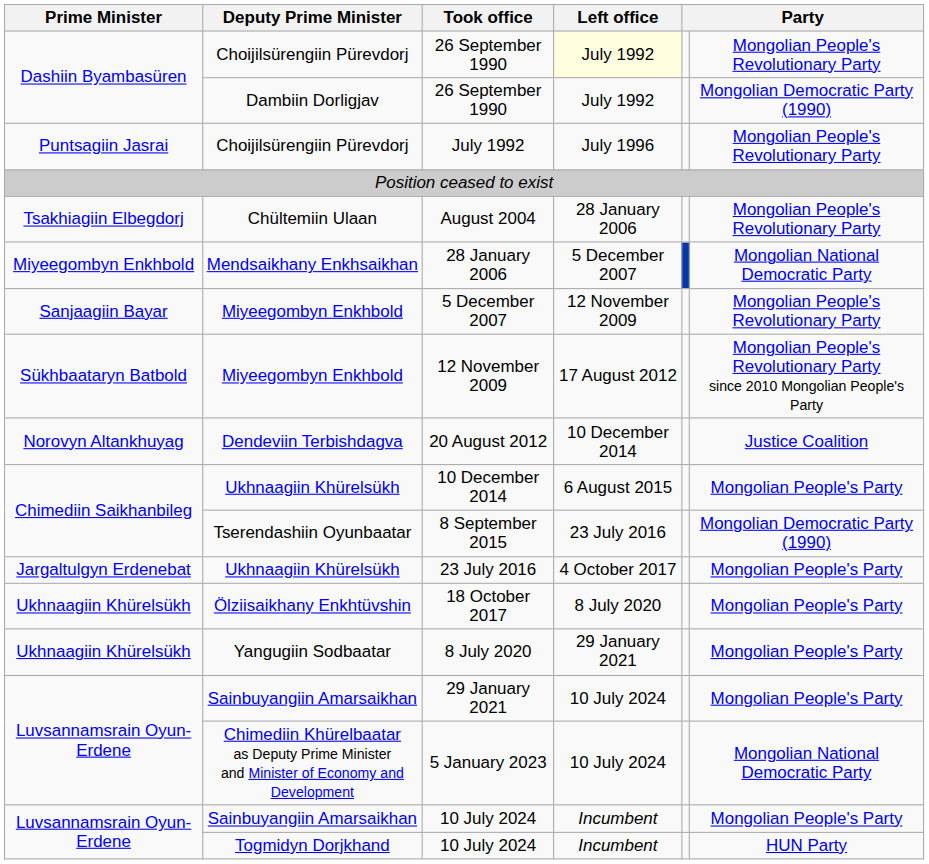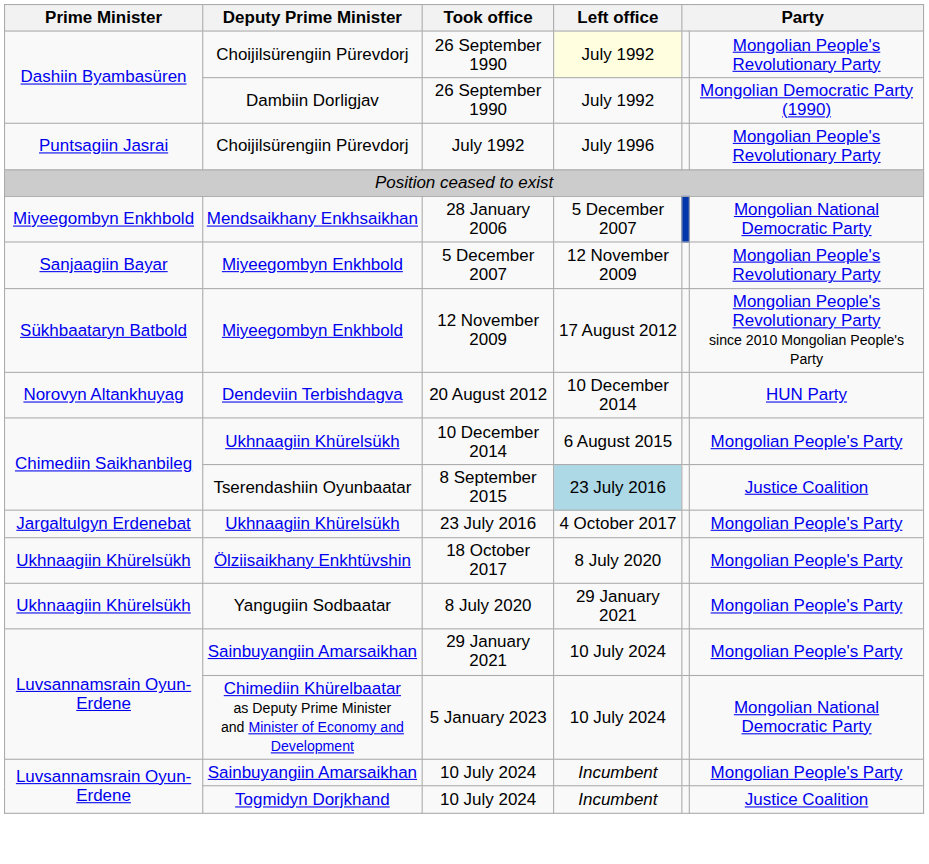- row: (312, 219)
(807, 441) Justice Coalition -> (807, 395) HUN Party
(618, 533) no background -> (618, 487) lightblue background
(807, 533) Mongolian Democratic Party (1990) -> (807, 487) Justice Coalition
(807, 845) HUN Party -> (807, 799) Justice Coalition
